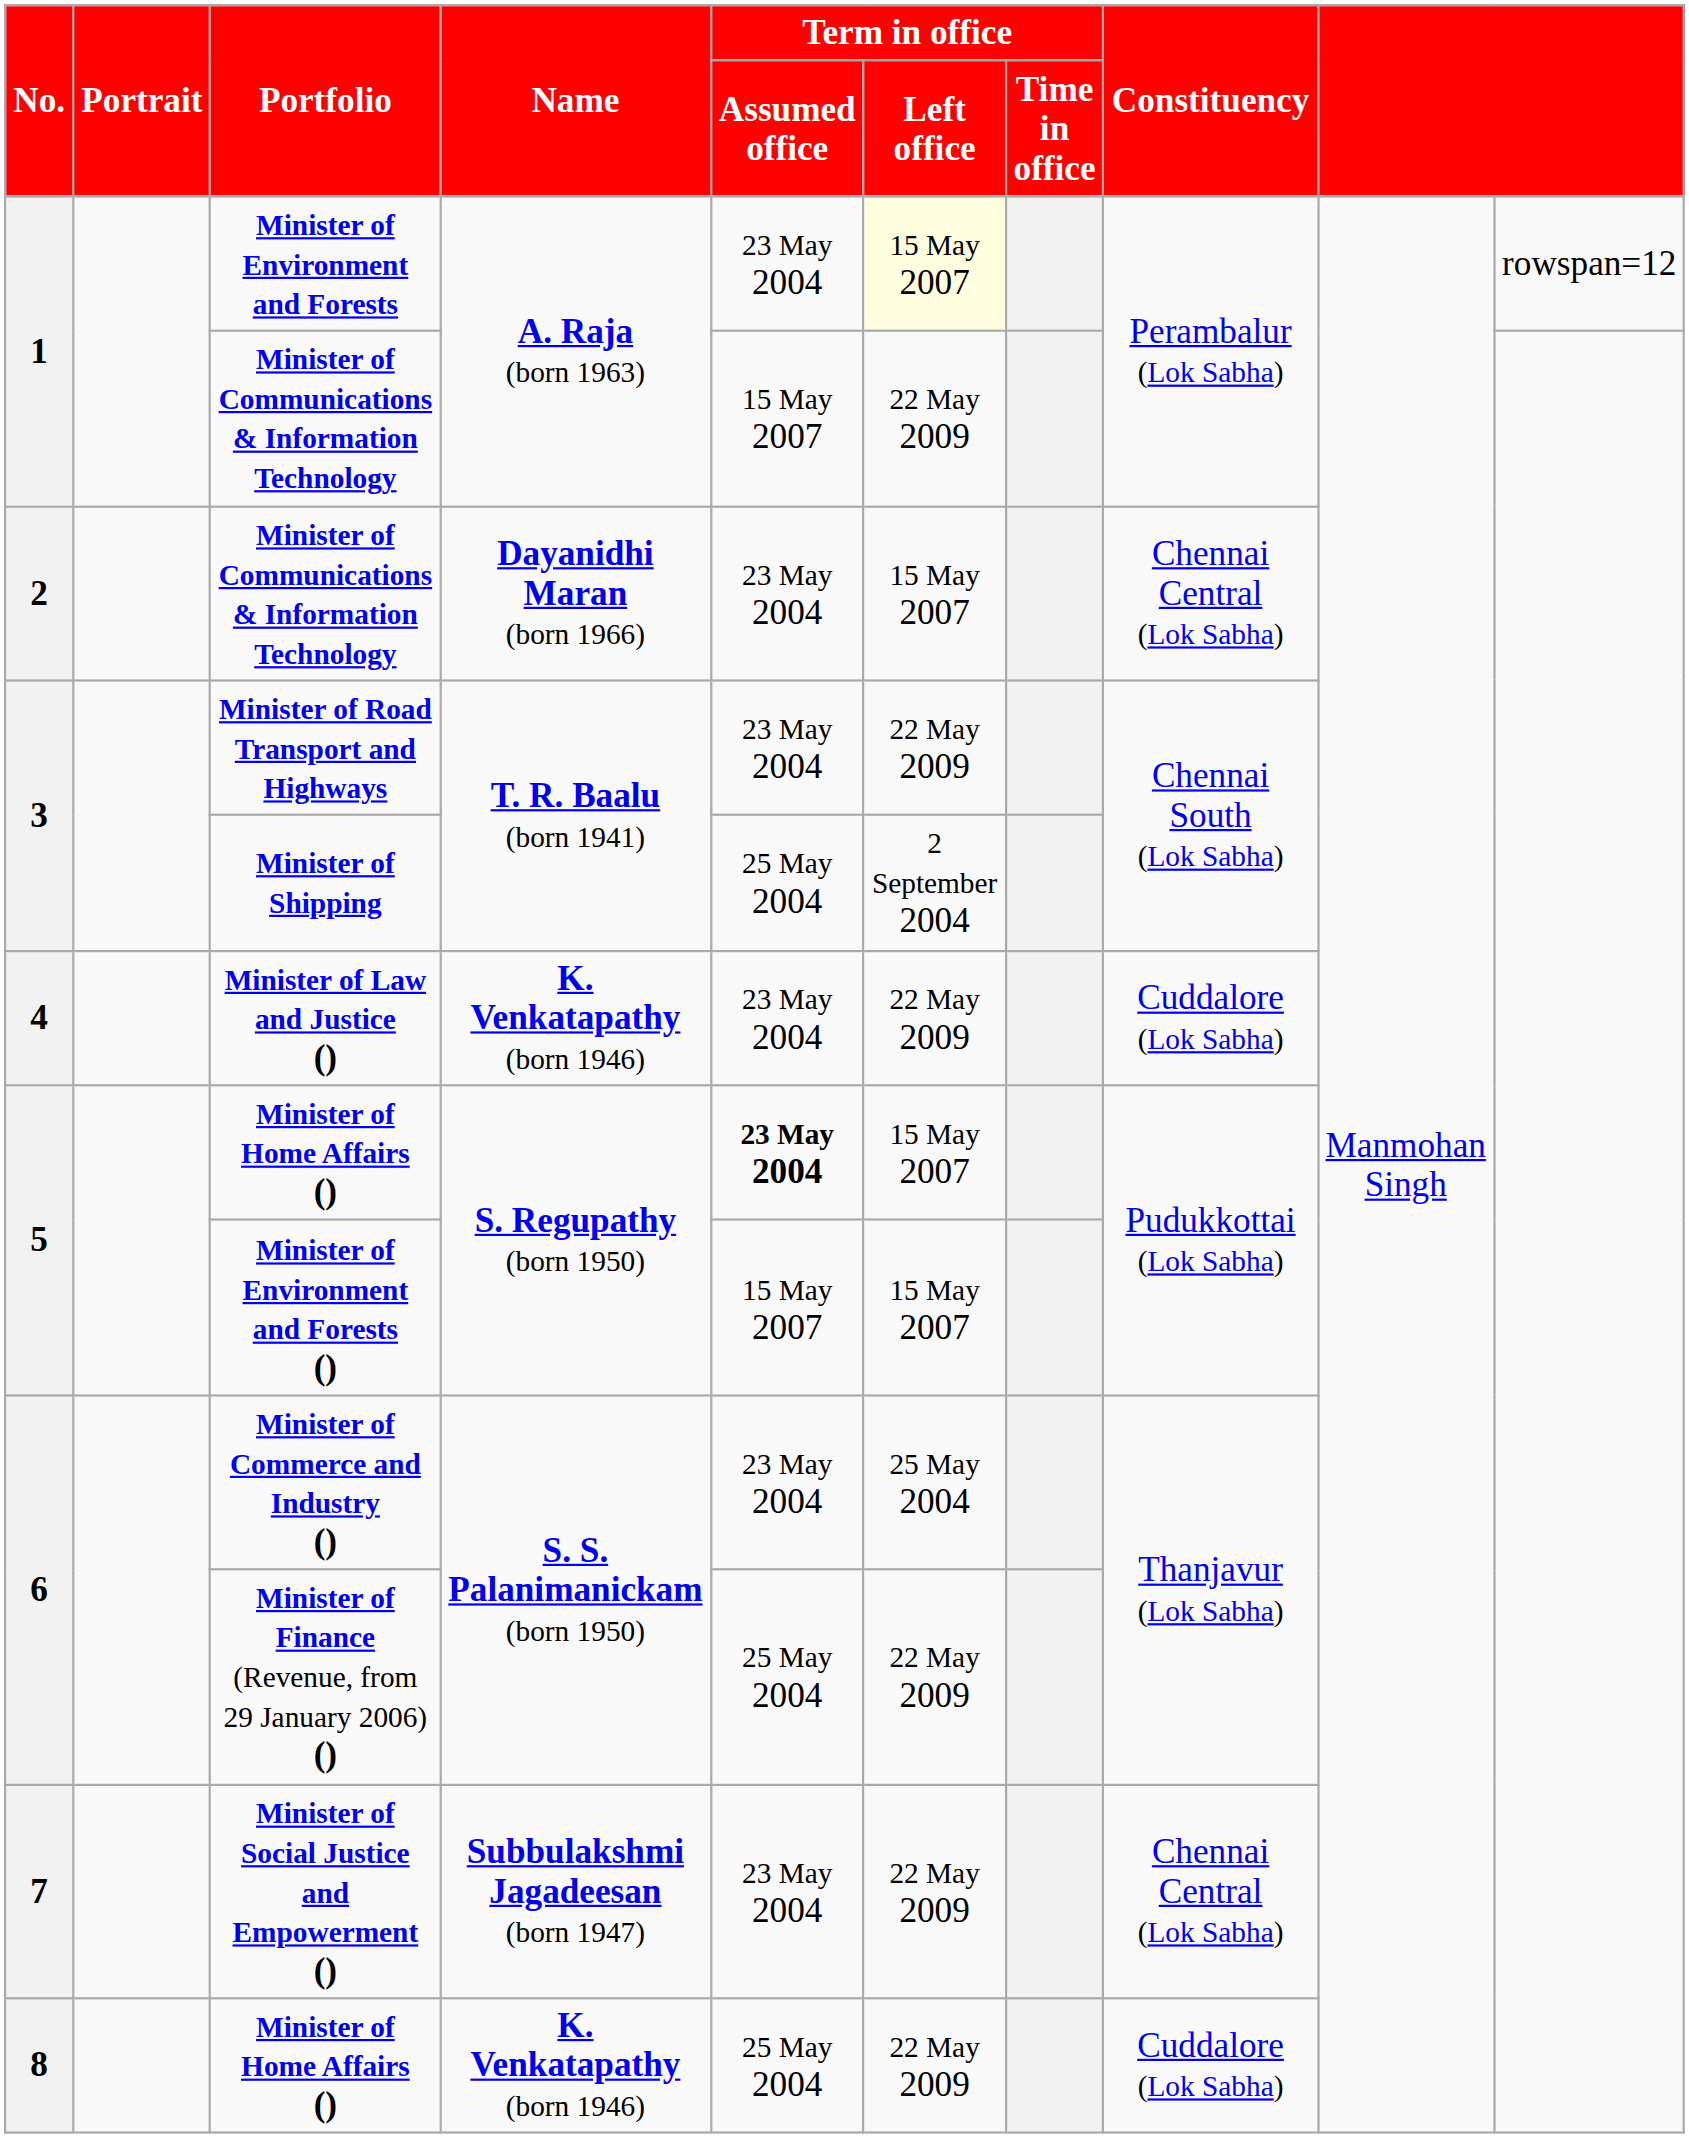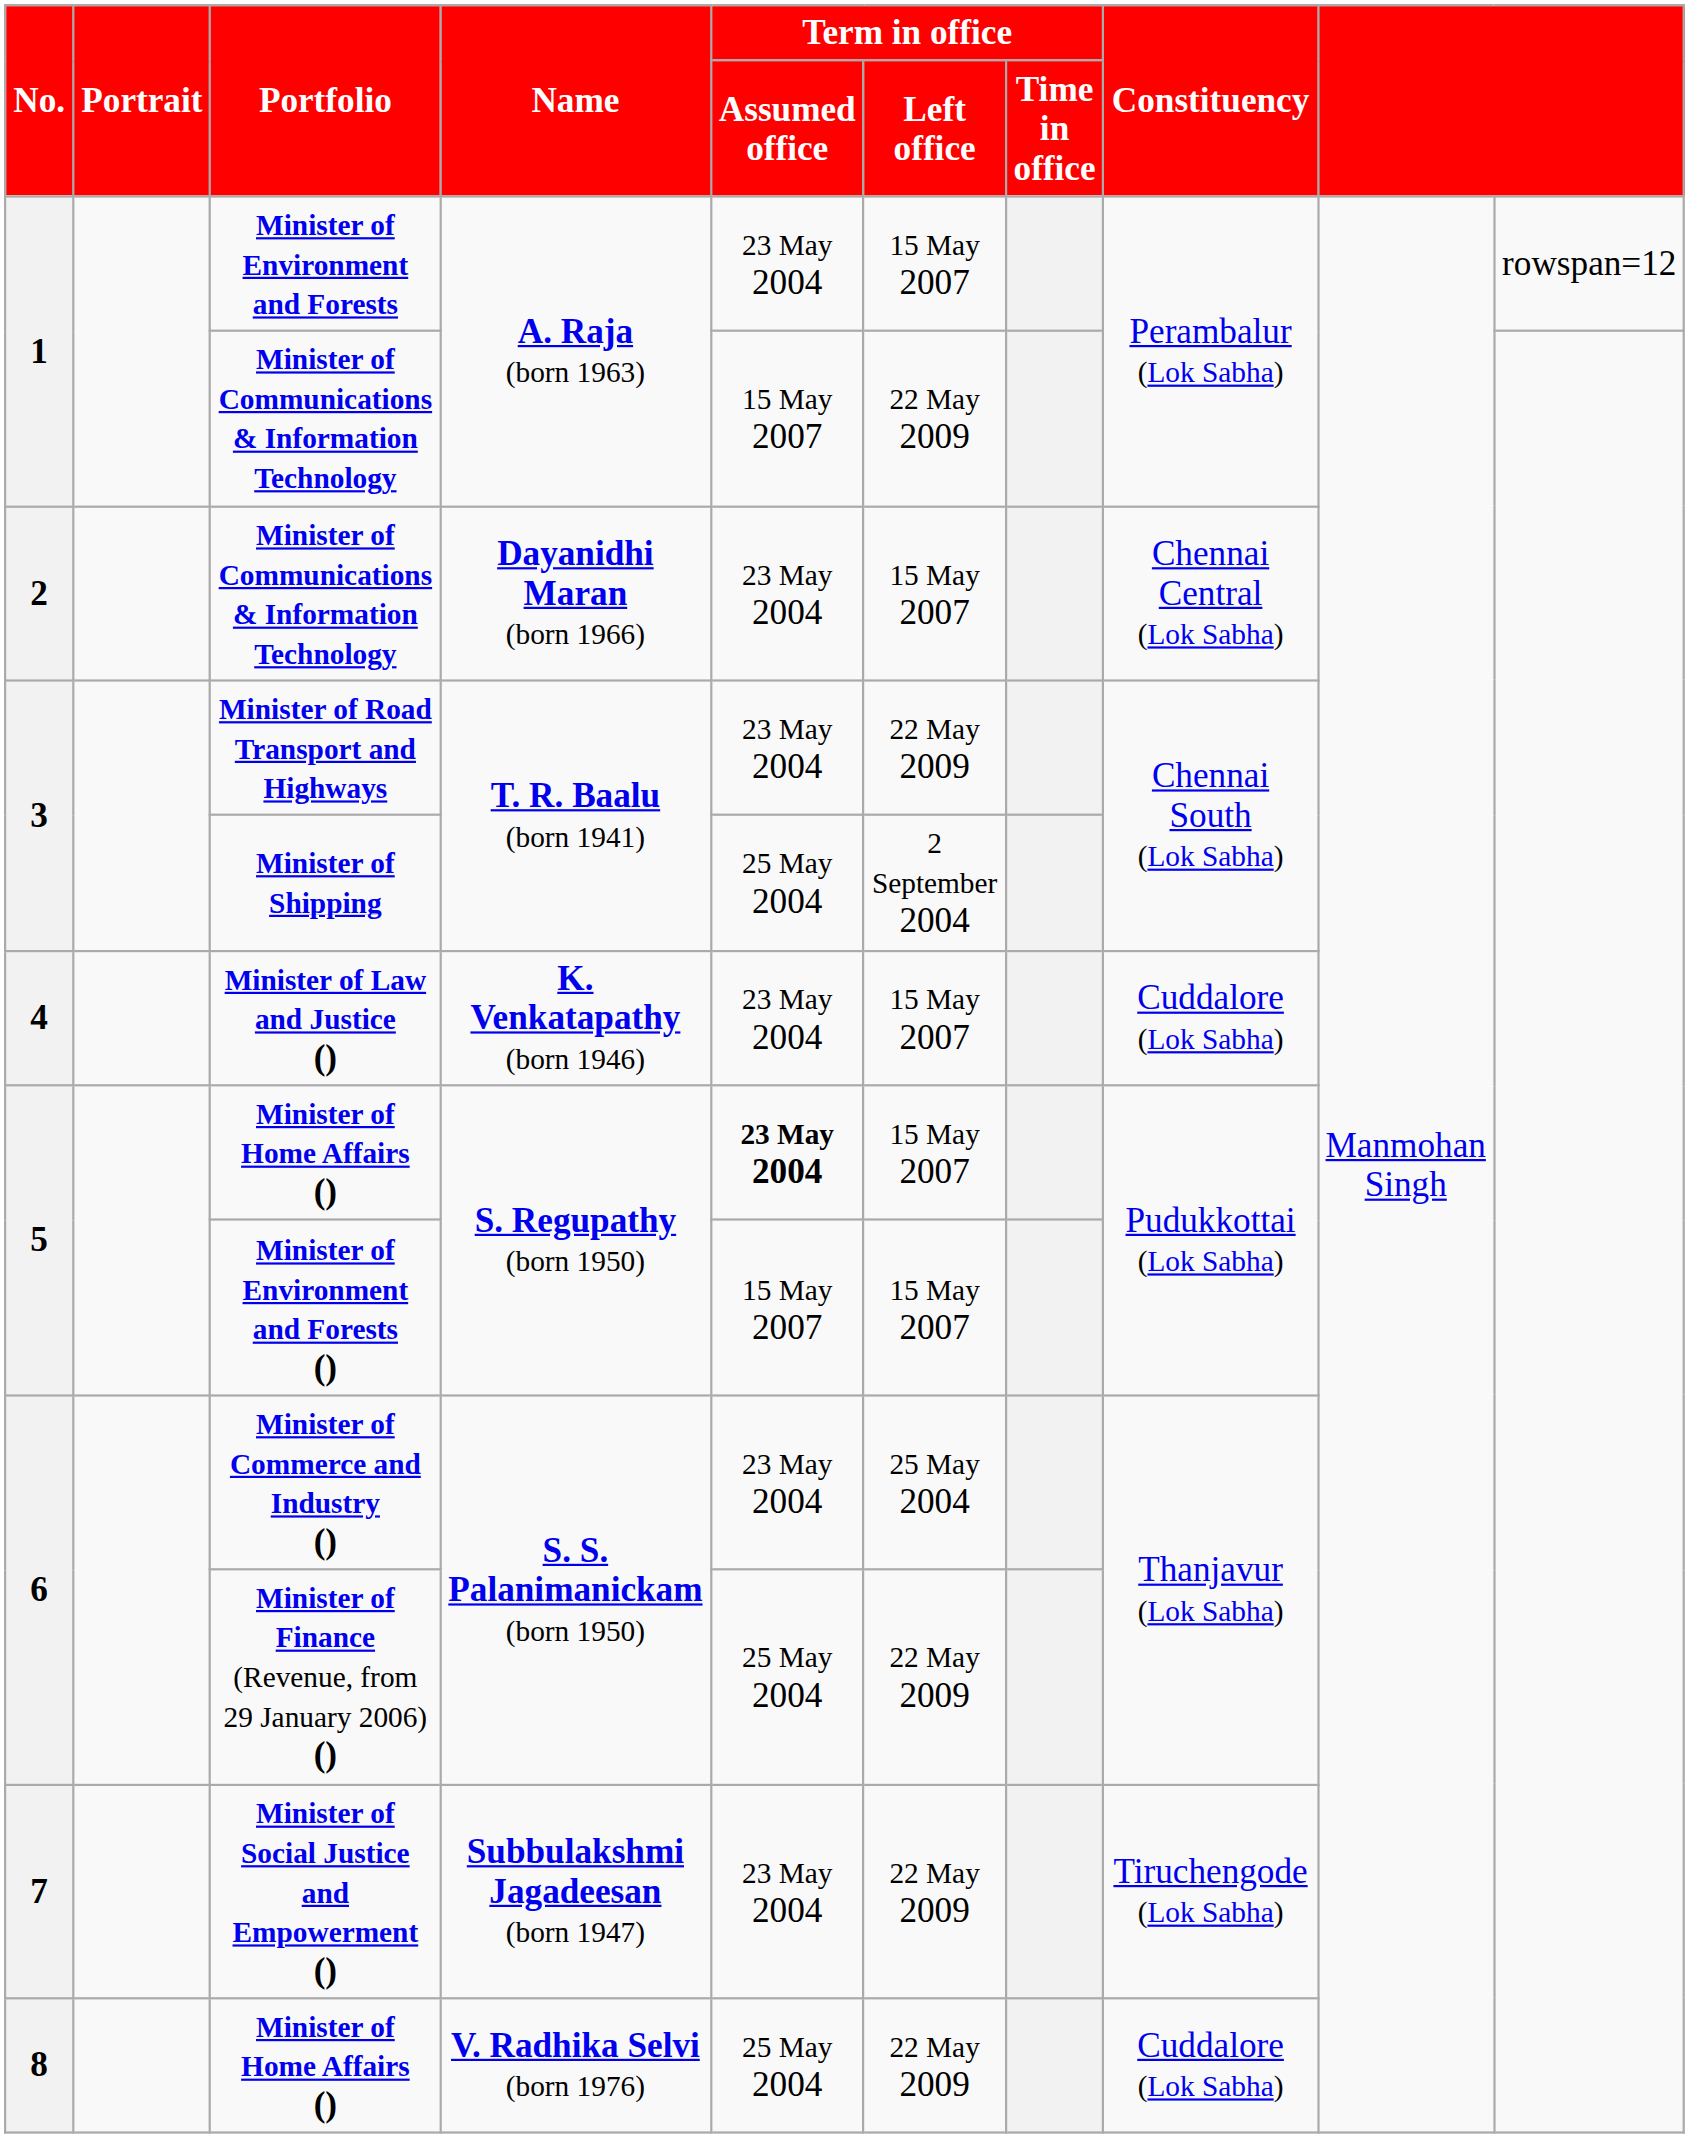(935, 265) lightyellow background -> (935, 265) no background
(935, 1019) 22 May 2009 -> (935, 1019) 15 May 2007
(1211, 1890) Chennai Central (Lok Sabha) -> (1211, 1890) Tiruchengode (Lok Sabha)
(575, 2064) K. Venkatapathy (born 1946) -> (575, 2064) V. Radhika Selvi (born 1976)
